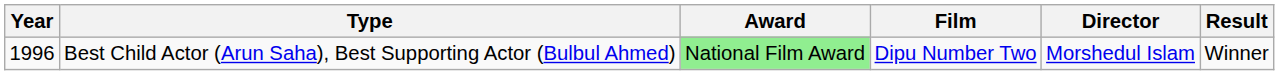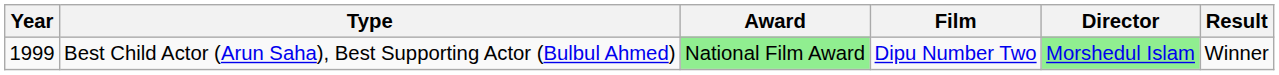(32, 53) 1996 -> (32, 53) 1999
(1121, 53) no background -> (1121, 53) lightgreen background
